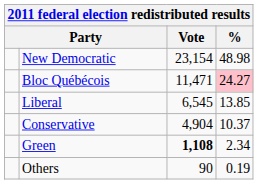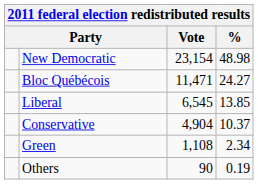(235, 80) pink background -> (235, 80) no background
(197, 146) bold -> (197, 146) normal
